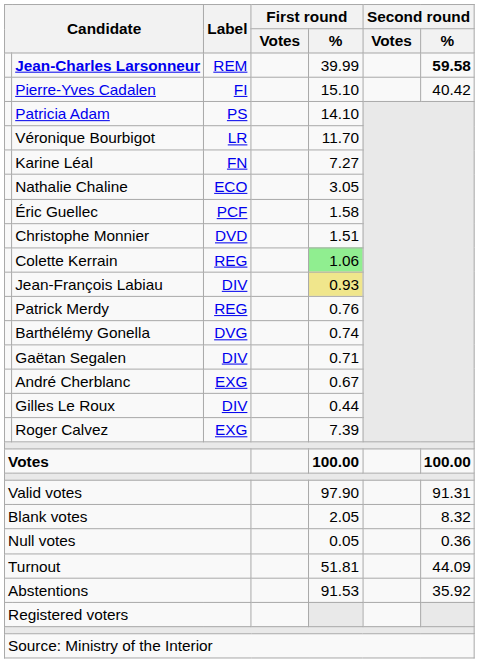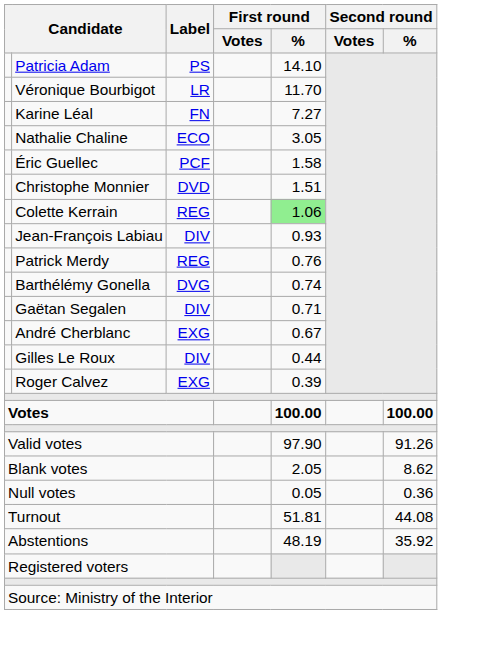- row: (108, 65)
- row: (86, 90)
(344, 284) khaki background -> (307, 236) no background
(344, 430) 7.39 -> (307, 381) 0.39
(452, 493) 91.31 -> (414, 444) 91.26
(456, 517) 8.32 -> (418, 469) 8.62
(452, 566) 44.09 -> (414, 517) 44.08
(340, 590) 91.53 -> (302, 541) 48.19
